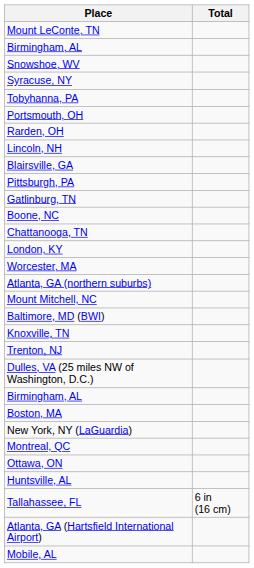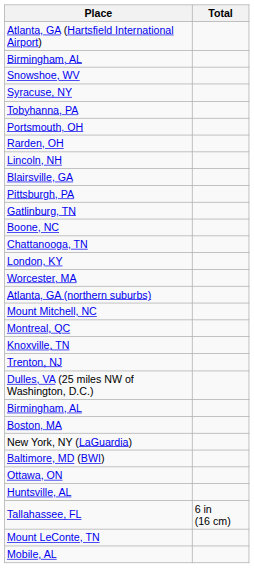(53, 30) Mount LeConte, TN -> (90, 36) Atlanta, GA (Hartsfield International Airport)
(56, 317) Baltimore, MD (BWI) -> (39, 328) Montreal, QC
(39, 446) Montreal, QC -> (56, 458) Baltimore, MD (BWI)
(90, 532) Atlanta, GA (Hartsfield International Airport) -> (53, 538) Mount LeConte, TN
